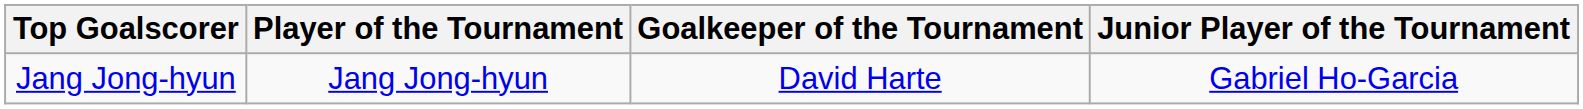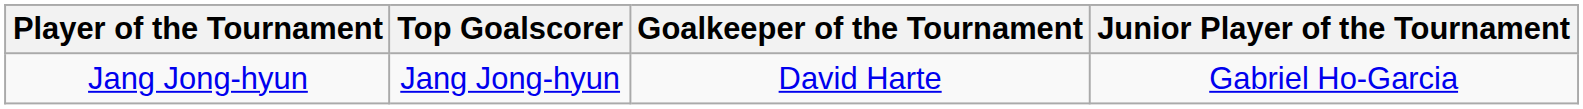columns swapped: (126, 28) <-> (438, 28)
